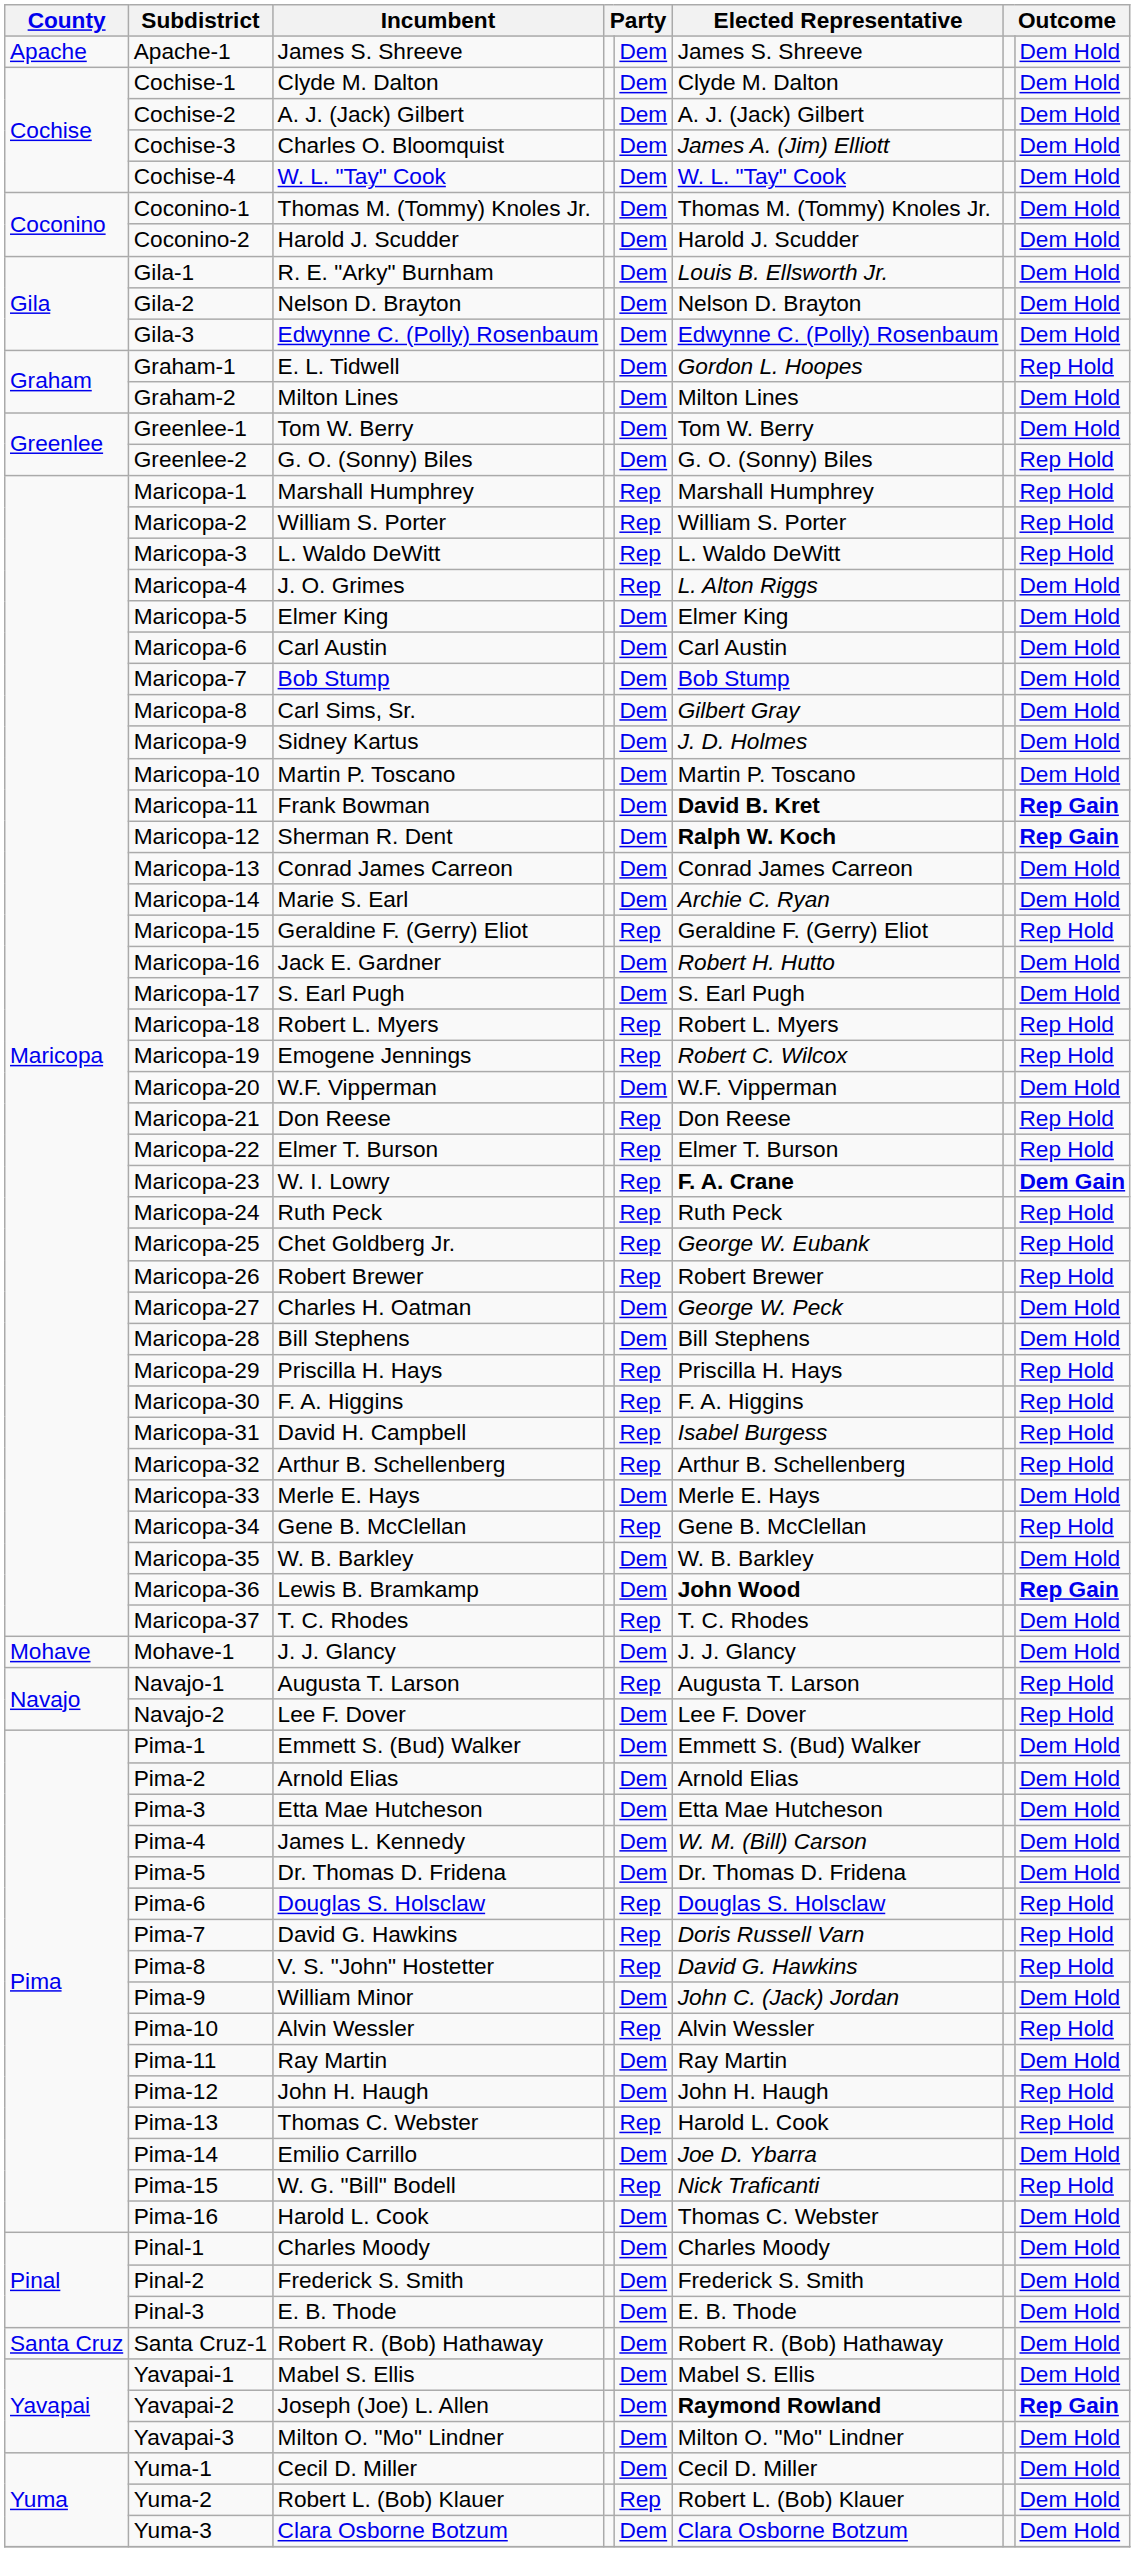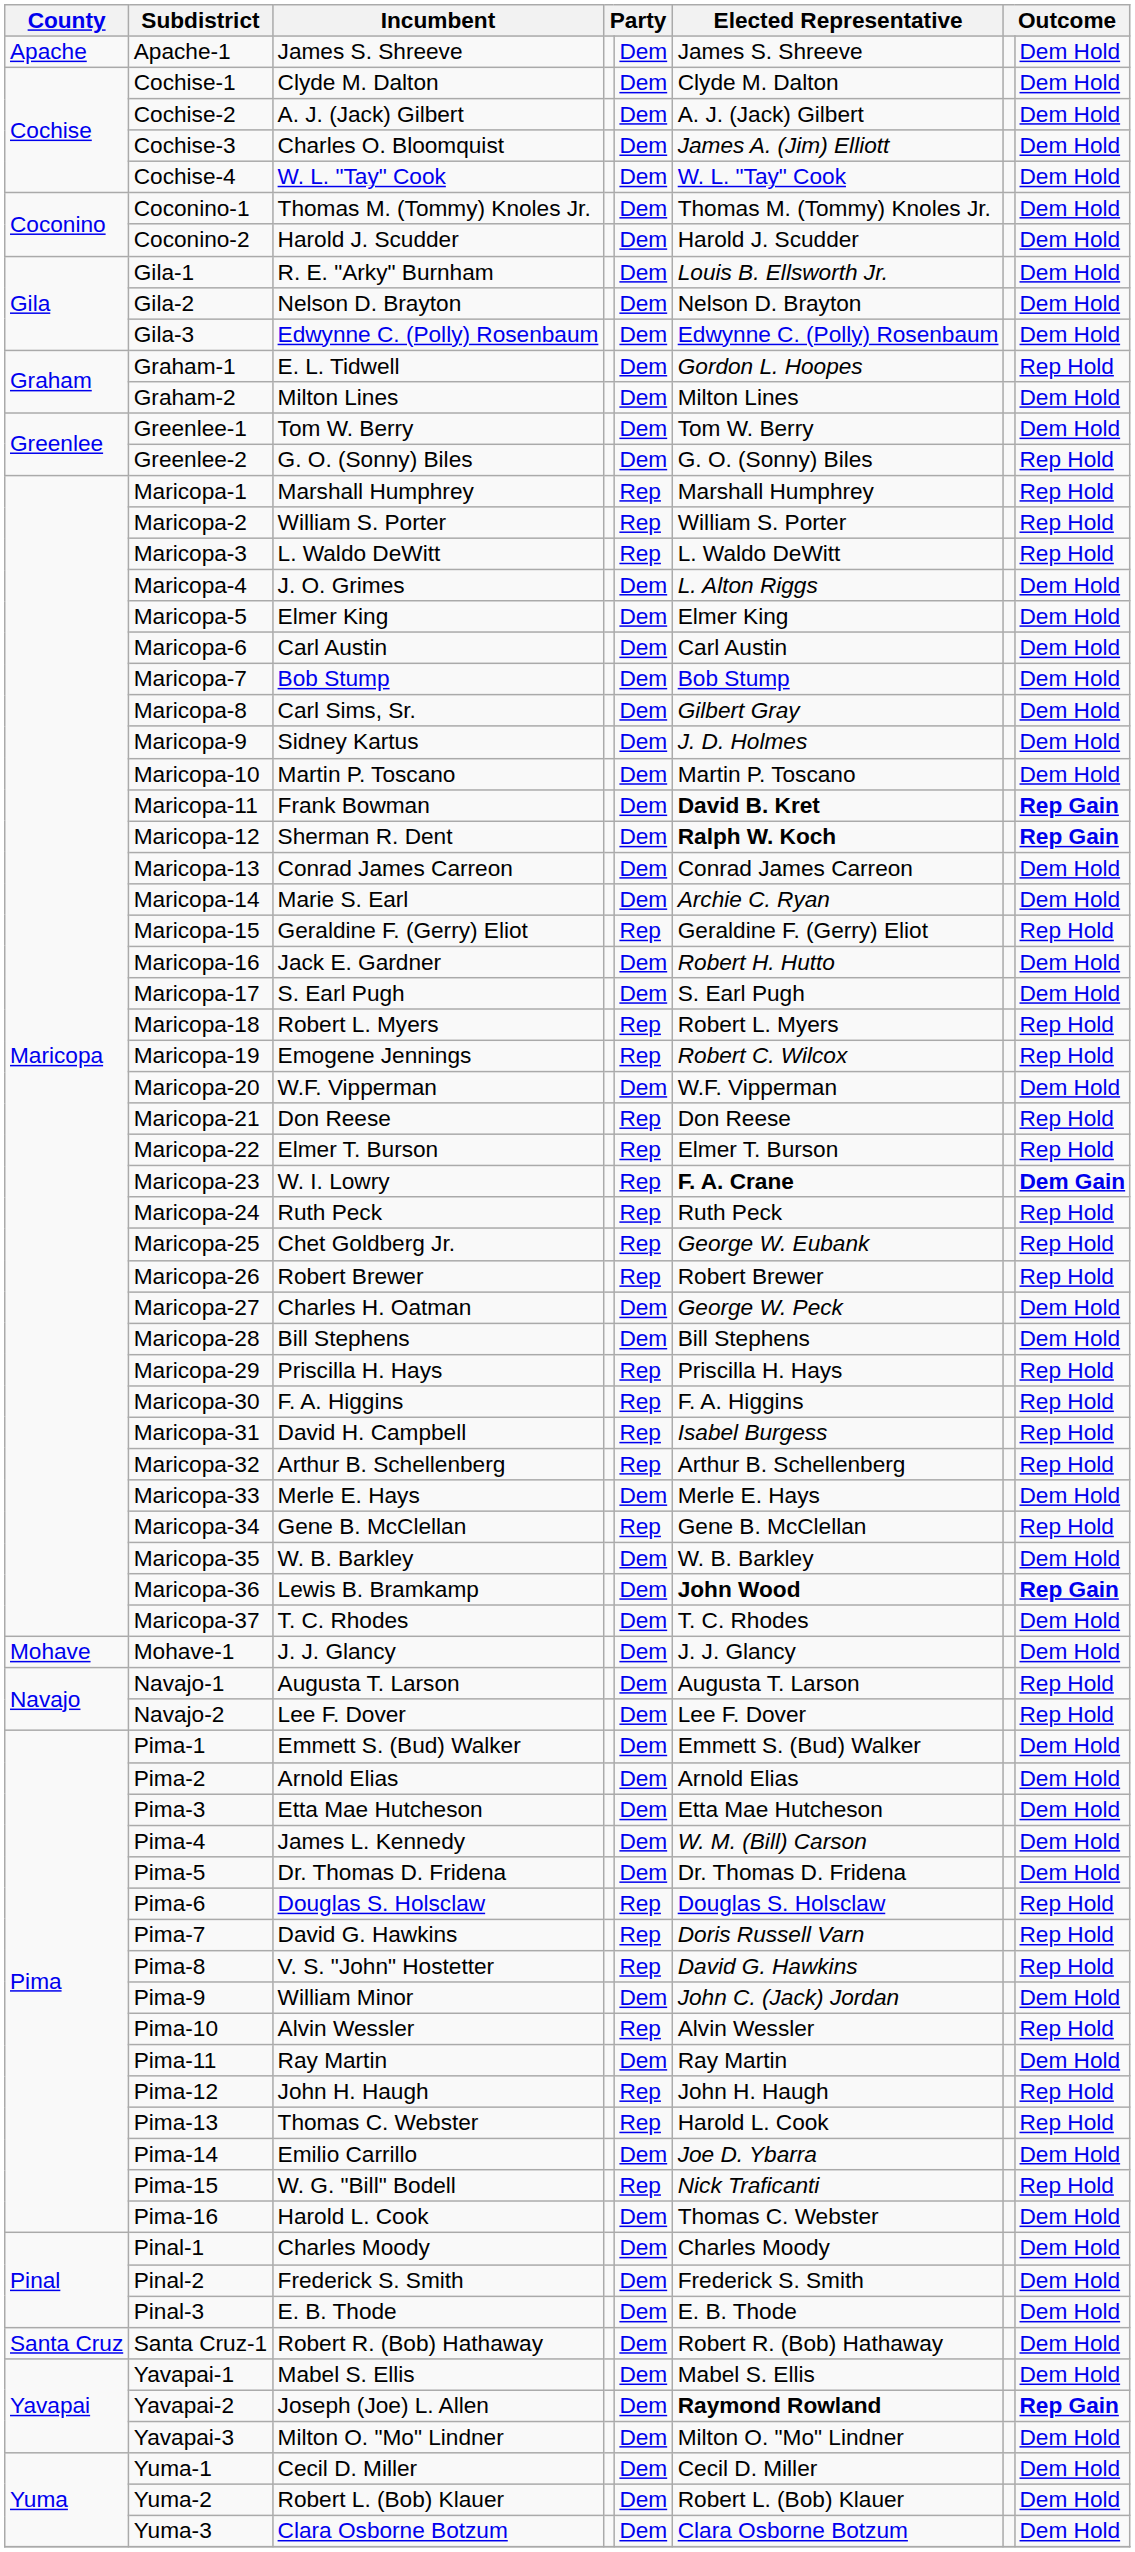(640, 585) Rep -> (643, 585) Dem
(640, 1620) Rep -> (643, 1620) Dem
(640, 1683) Rep -> (643, 1683) Dem
(643, 2091) Dem -> (640, 2091) Rep
(640, 2499) Rep -> (643, 2499) Dem
